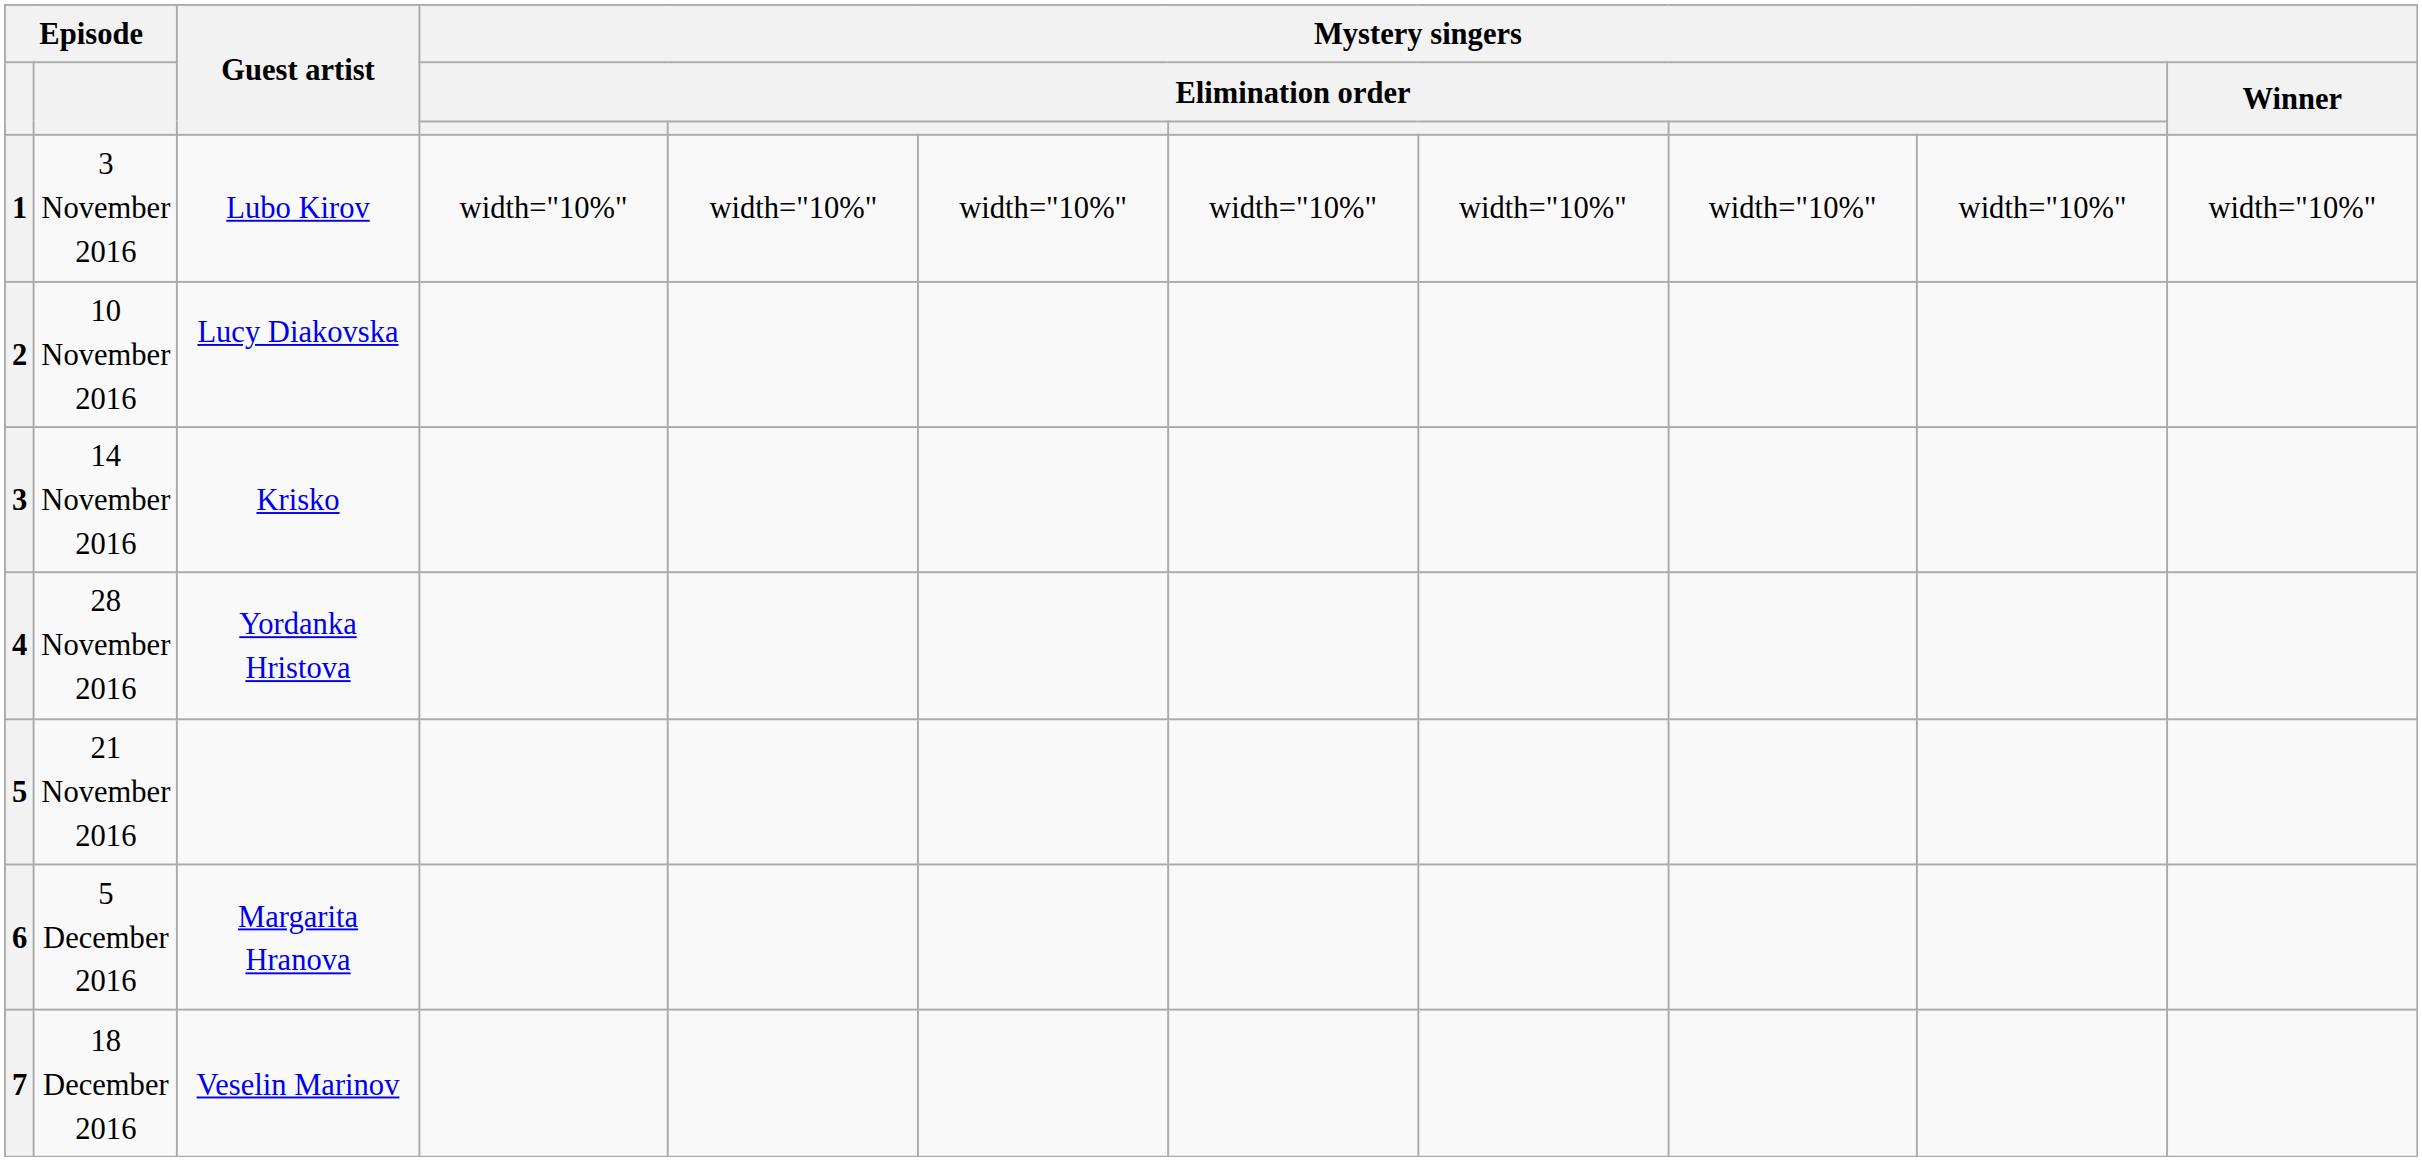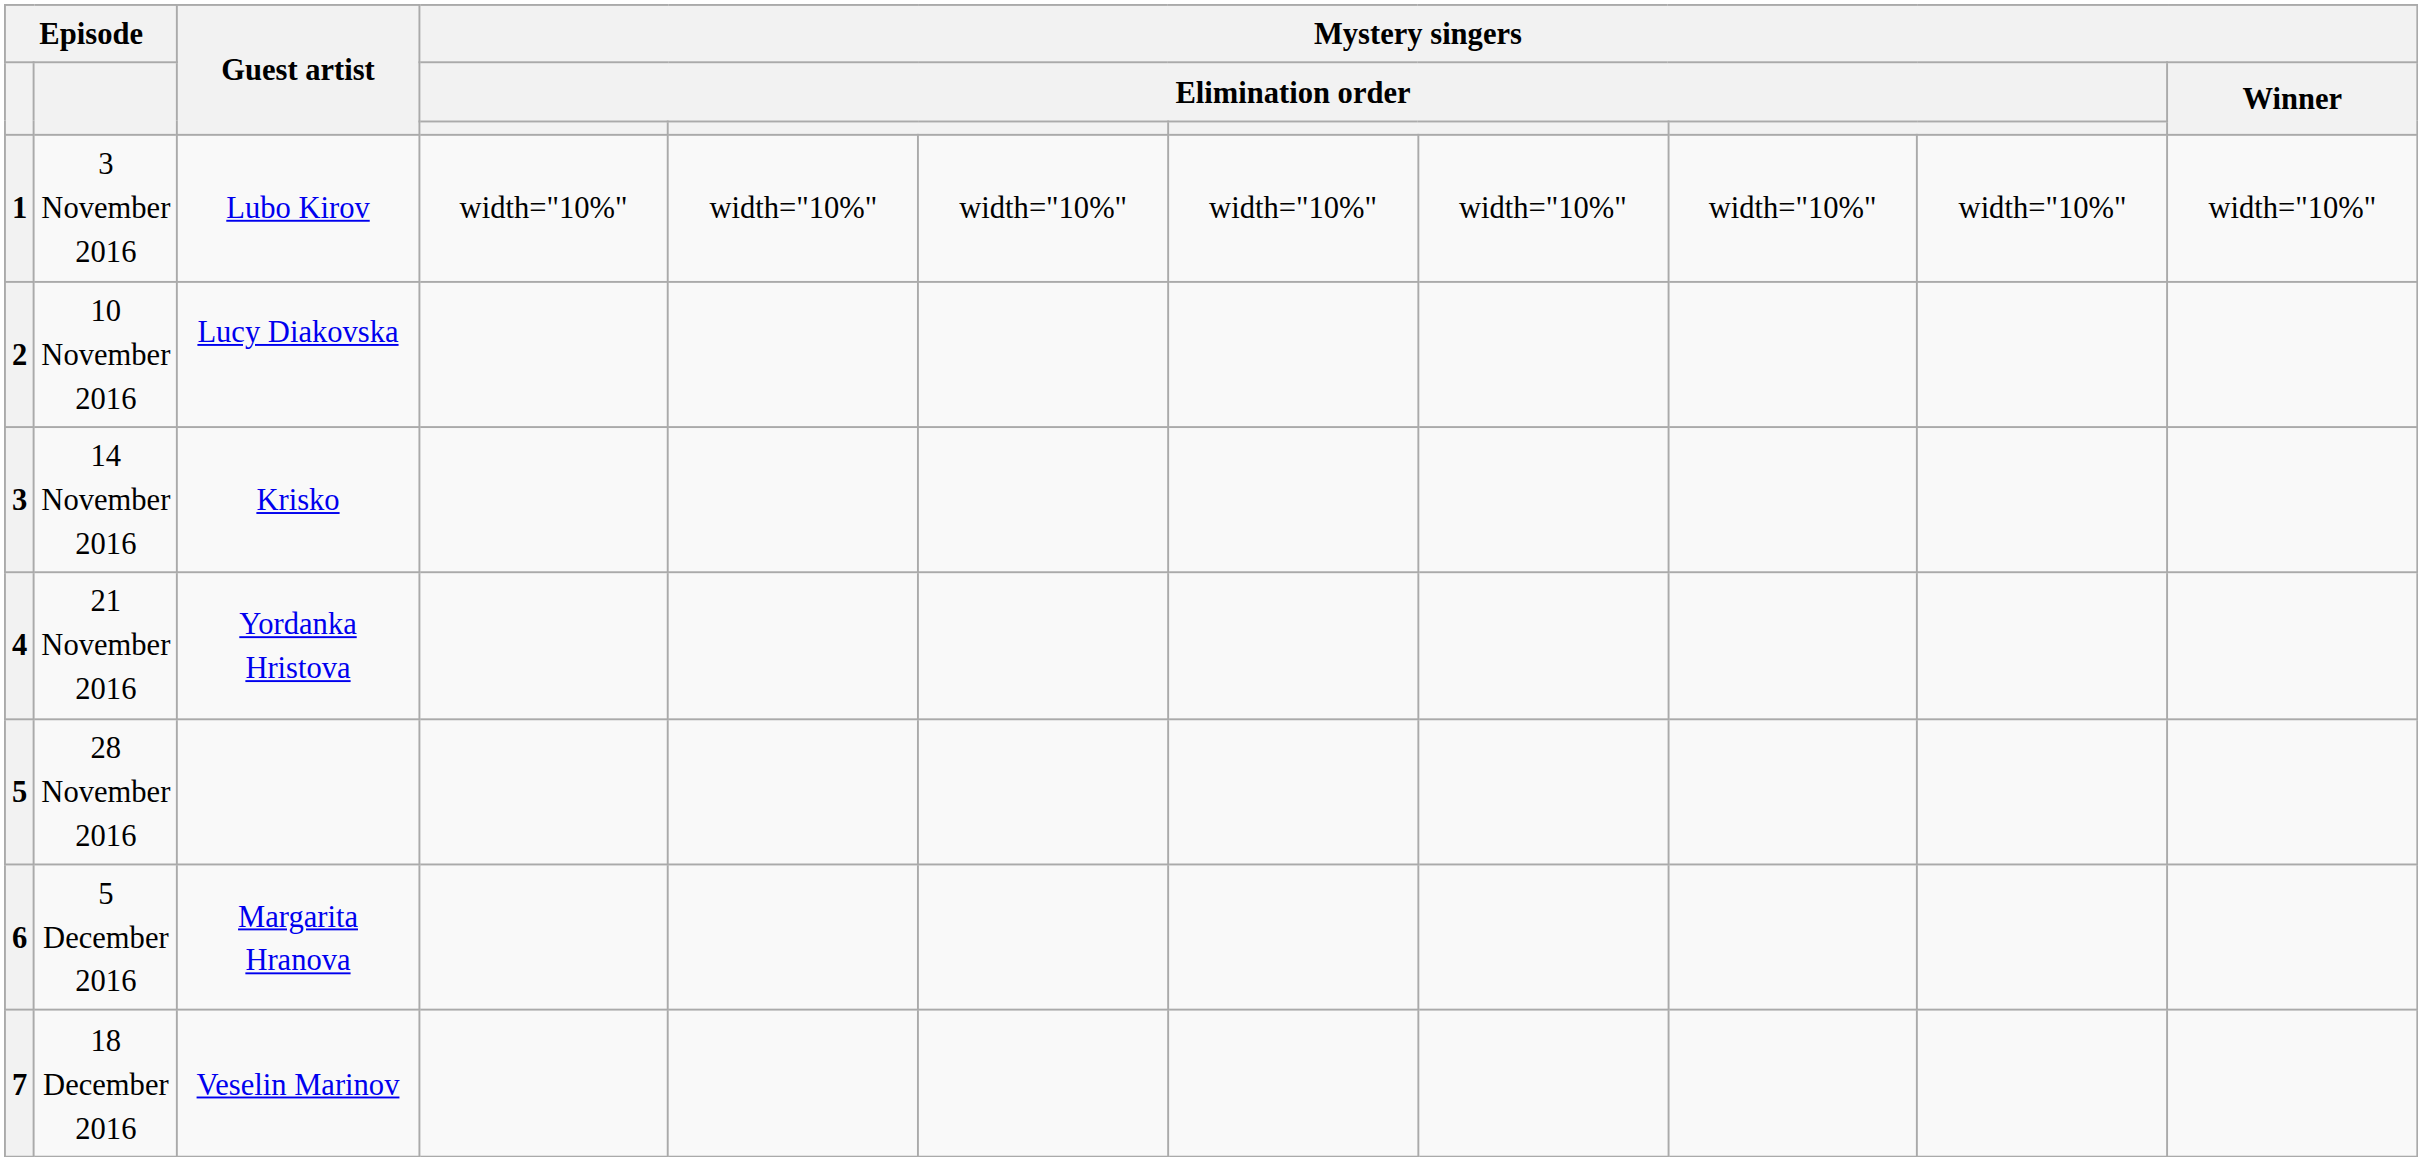(106, 646) 28 November 2016 -> (106, 646) 21 November 2016
(106, 792) 21 November 2016 -> (106, 792) 28 November 2016
